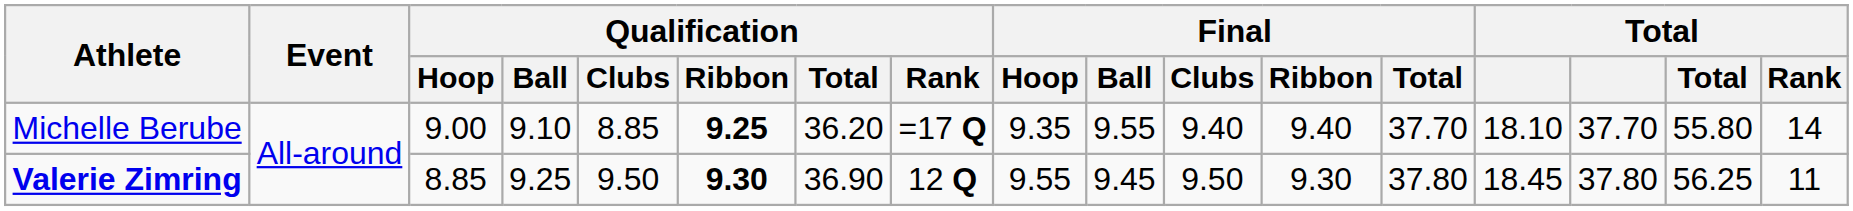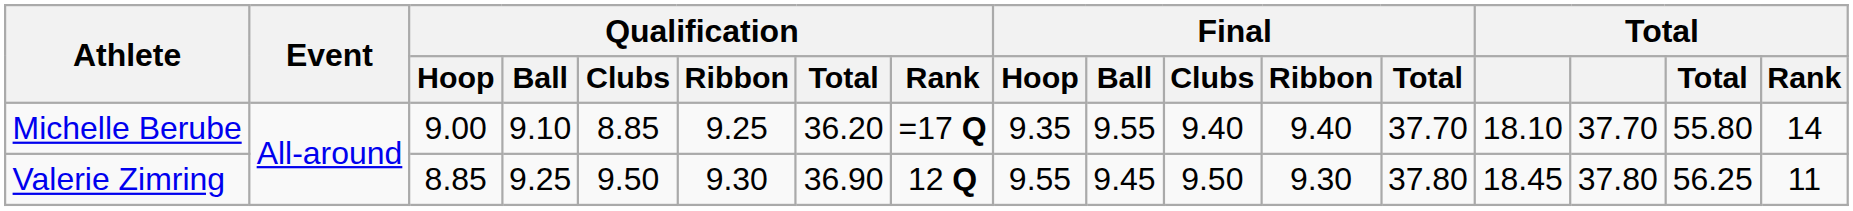(737, 129) bold -> (737, 129) normal
(127, 179) bold -> (119, 179) normal
(737, 179) bold -> (737, 179) normal
